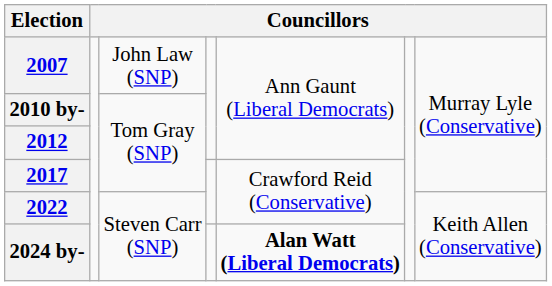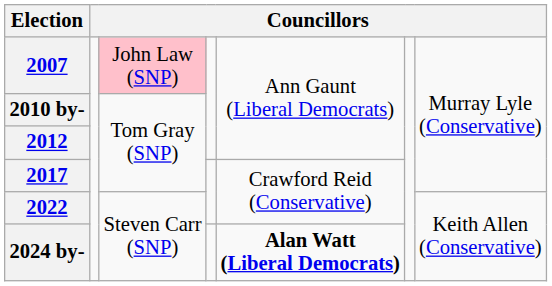(153, 65) no background -> (153, 65) pink background
